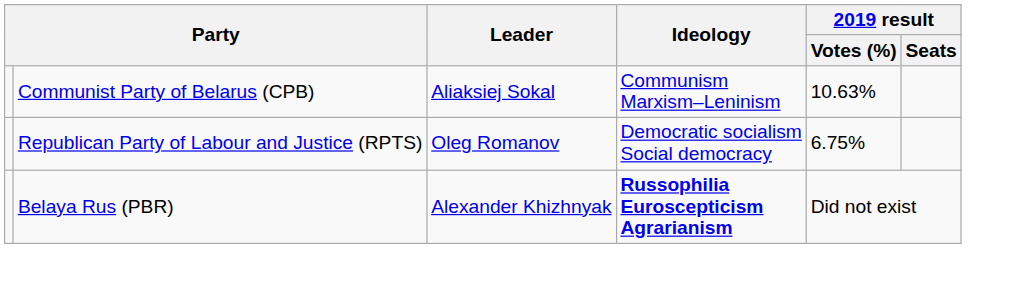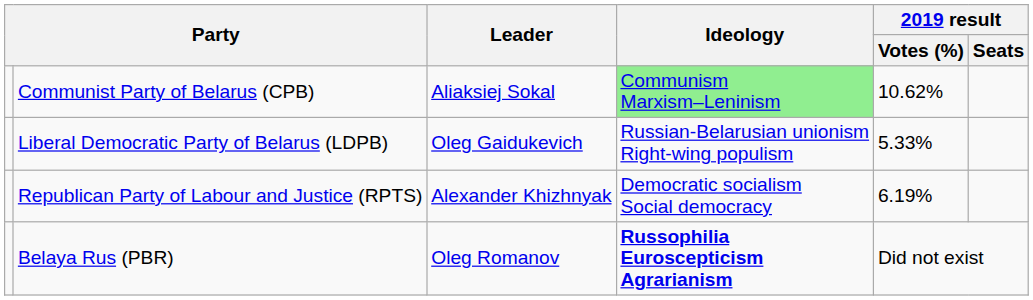(700, 91) no background -> (700, 91) lightgreen background
(843, 91) 10.63% -> (910, 91) 10.62%
+ row: (203, 143)
(495, 143) Oleg Romanov -> (521, 195) Alexander Khizhnyak
(838, 143) 6.75% -> (905, 195) 6.19%
(521, 206) Alexander Khizhnyak -> (495, 258) Oleg Romanov
